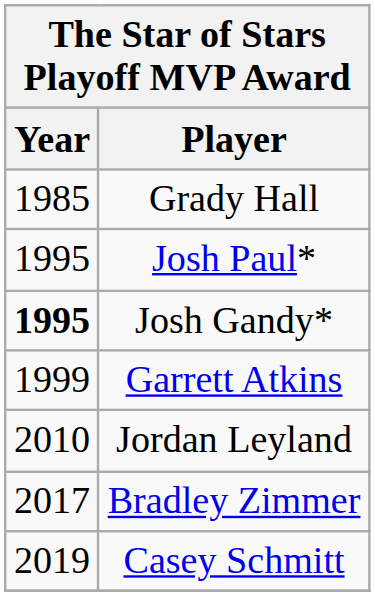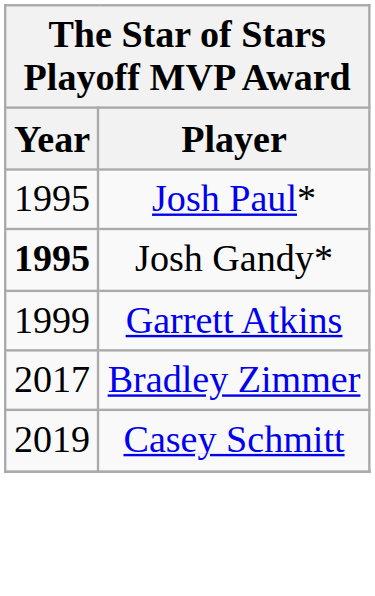- row: (234, 198)
- row: (234, 439)
